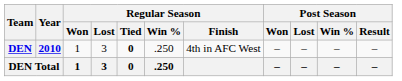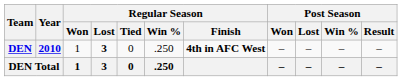(104, 48) normal -> (104, 48) bold
(131, 48) bold -> (131, 48) normal
(223, 48) normal -> (226, 48) bold
